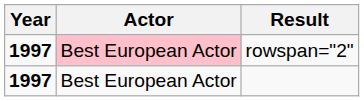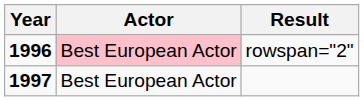(30, 50) 1997 -> (30, 50) 1996
